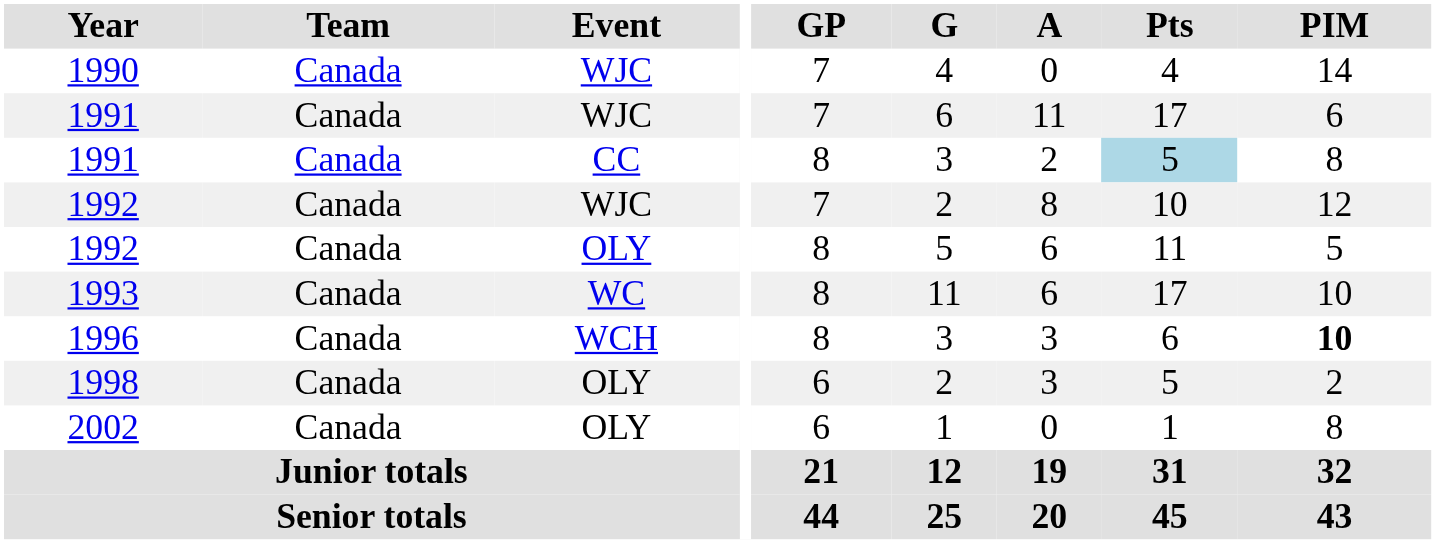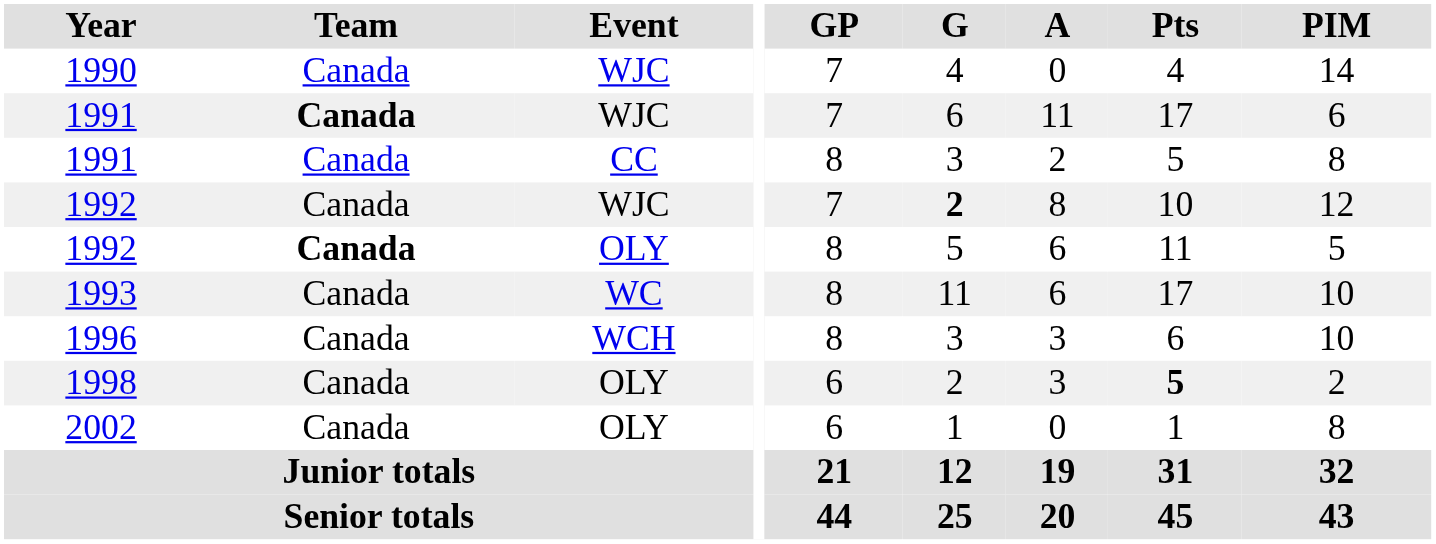(348, 114) normal -> (356, 114) bold
(1170, 159) lightblue background -> (1175, 159) no background
(944, 204) normal -> (955, 204) bold
(348, 248) normal -> (356, 248) bold
(1335, 337) bold -> (1337, 337) normal
(1170, 382) normal -> (1175, 382) bold
